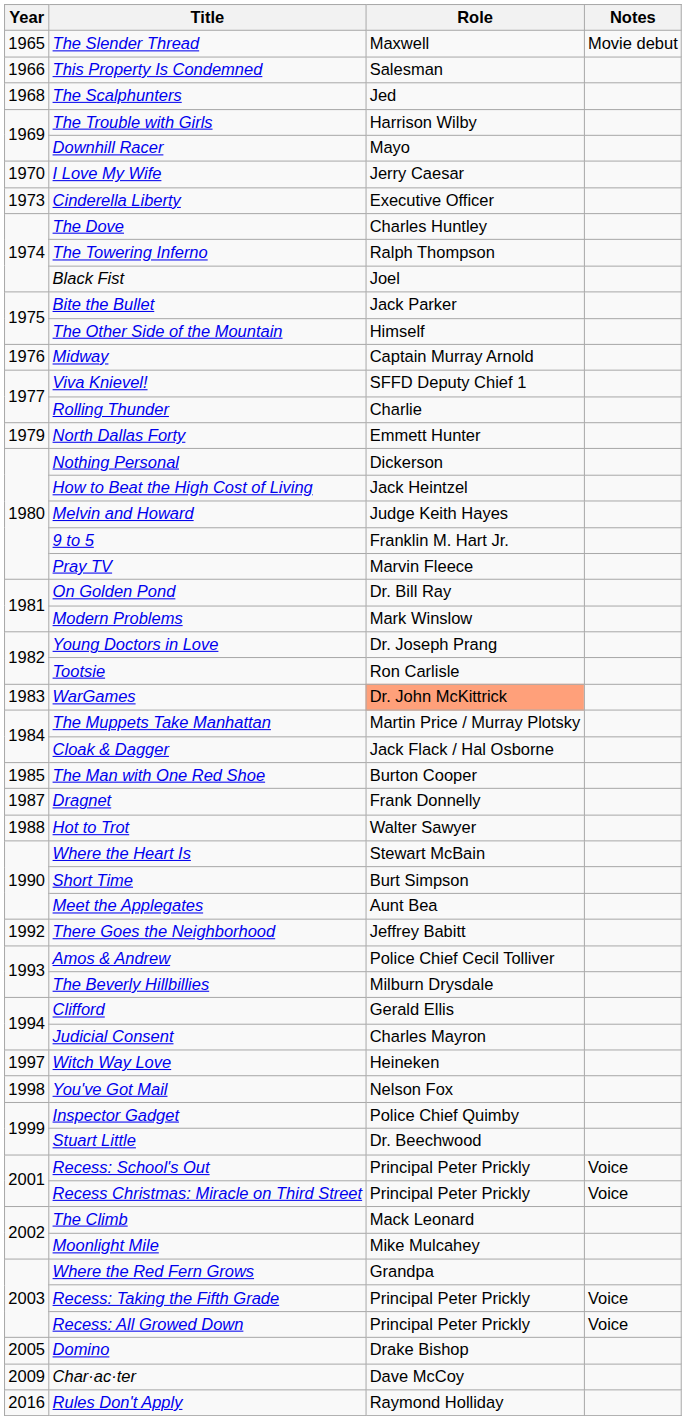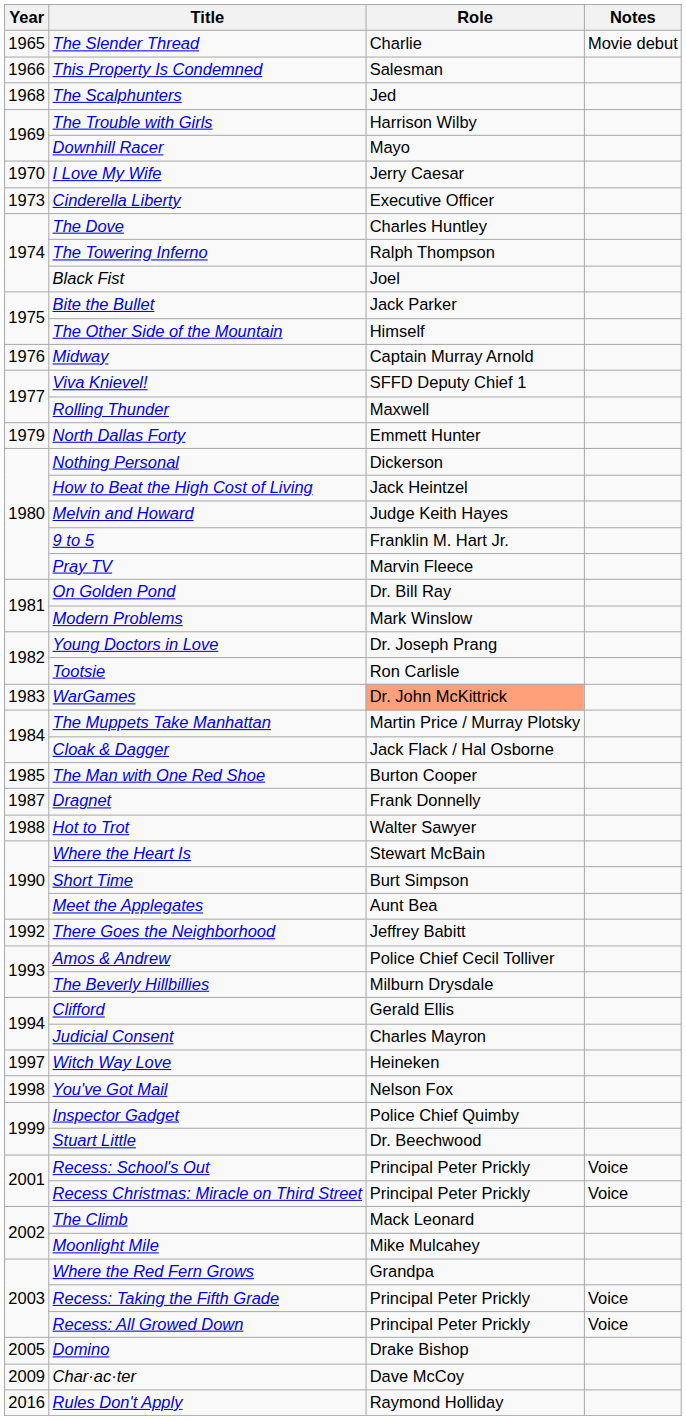(399, 43) Maxwell -> (396, 43) Charlie
(396, 409) Charlie -> (399, 409) Maxwell
